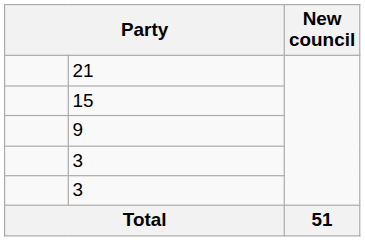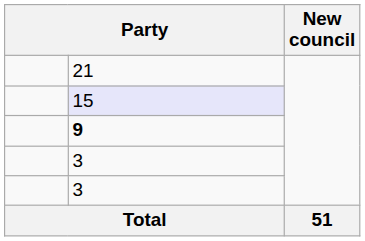(83, 100) no background -> (83, 100) lavender background
(78, 130) normal -> (78, 130) bold
